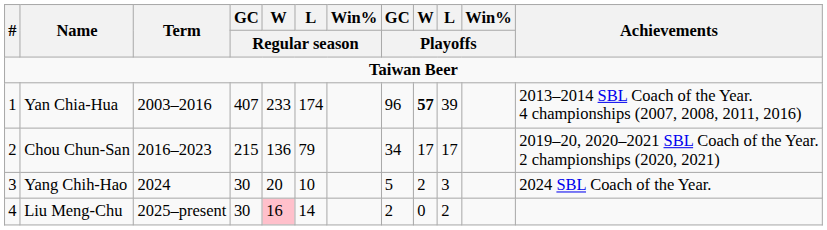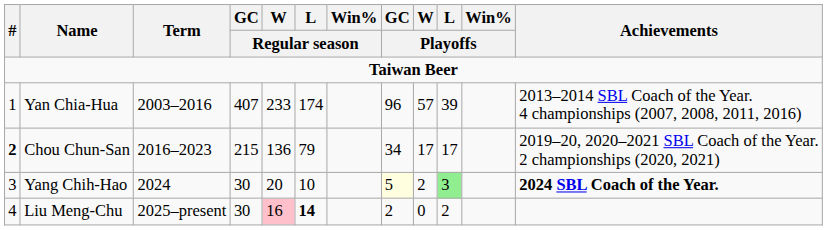(425, 105) bold -> (425, 105) normal
(12, 149) normal -> (12, 149) bold
(389, 185) no background -> (389, 185) lightyellow background
(445, 185) no background -> (445, 185) lightgreen background
(615, 185) normal -> (619, 185) bold
(307, 211) normal -> (307, 211) bold
